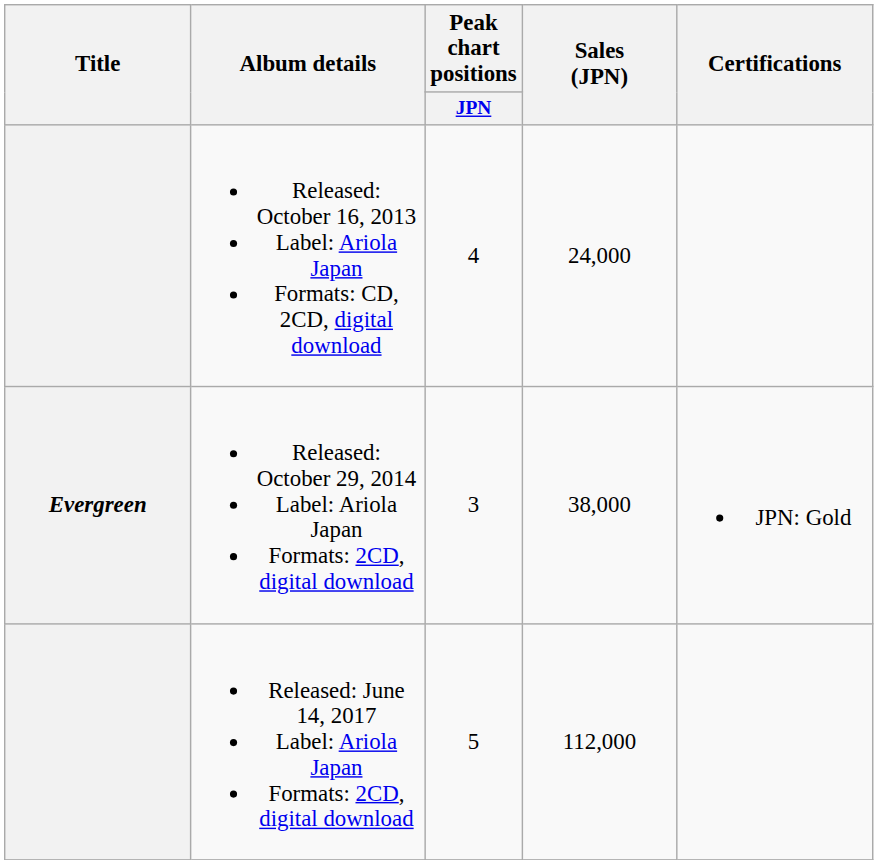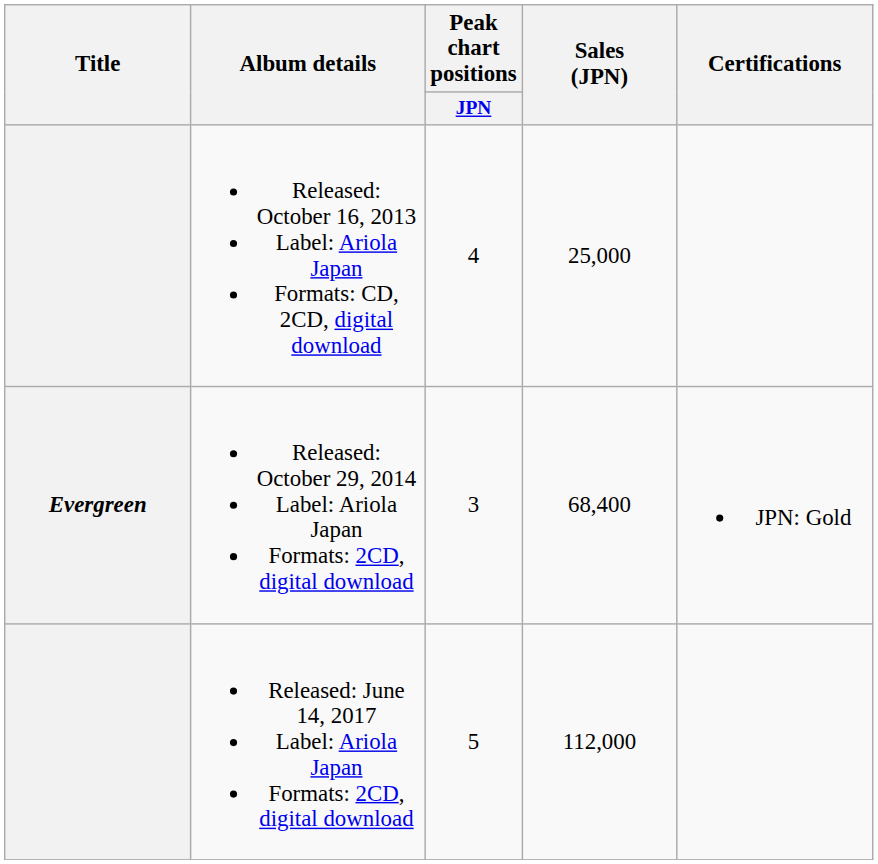(599, 255) 24,000 -> (599, 255) 25,000
(599, 504) 38,000 -> (599, 504) 68,400
